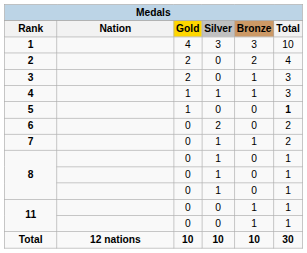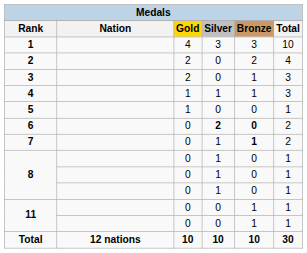(288, 110) bold -> (288, 110) normal
(218, 126) normal -> (218, 126) bold
(254, 126) normal -> (254, 126) bold
(254, 142) normal -> (254, 142) bold
